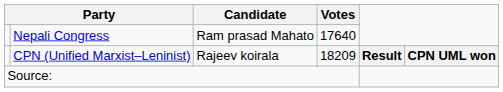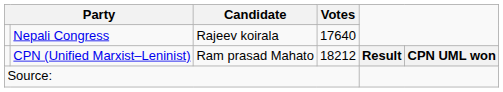(255, 35) Ram prasad Mahato -> (238, 35) Rajeev koirala
(238, 55) Rajeev koirala -> (255, 55) Ram prasad Mahato
(338, 55) 18209 -> (338, 55) 18212
